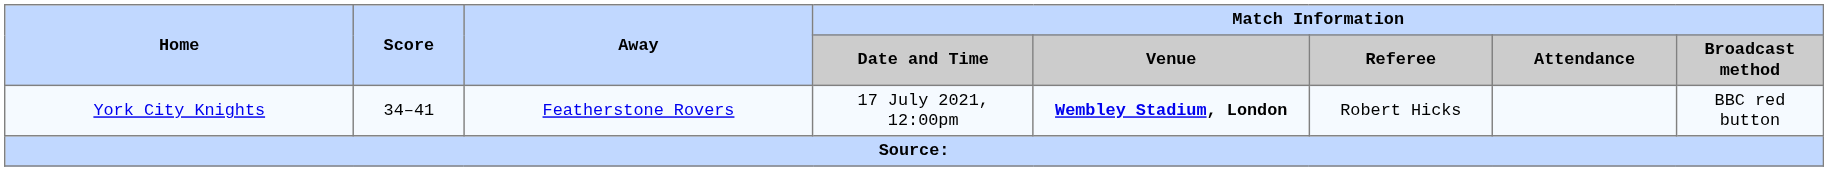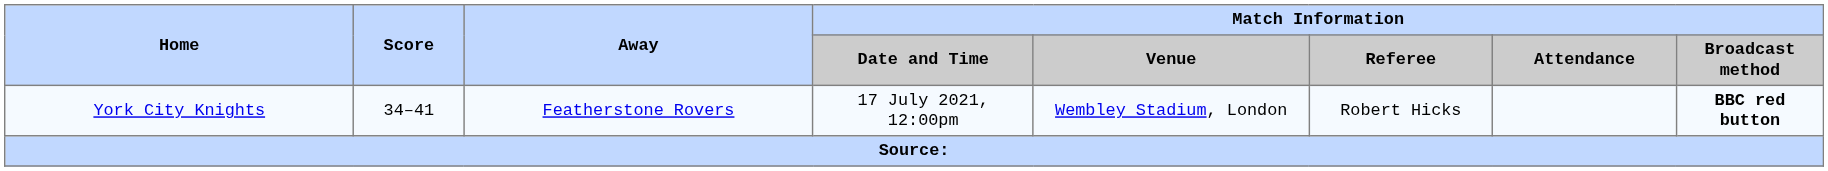(1171, 111) bold -> (1171, 111) normal
(1750, 111) normal -> (1750, 111) bold
